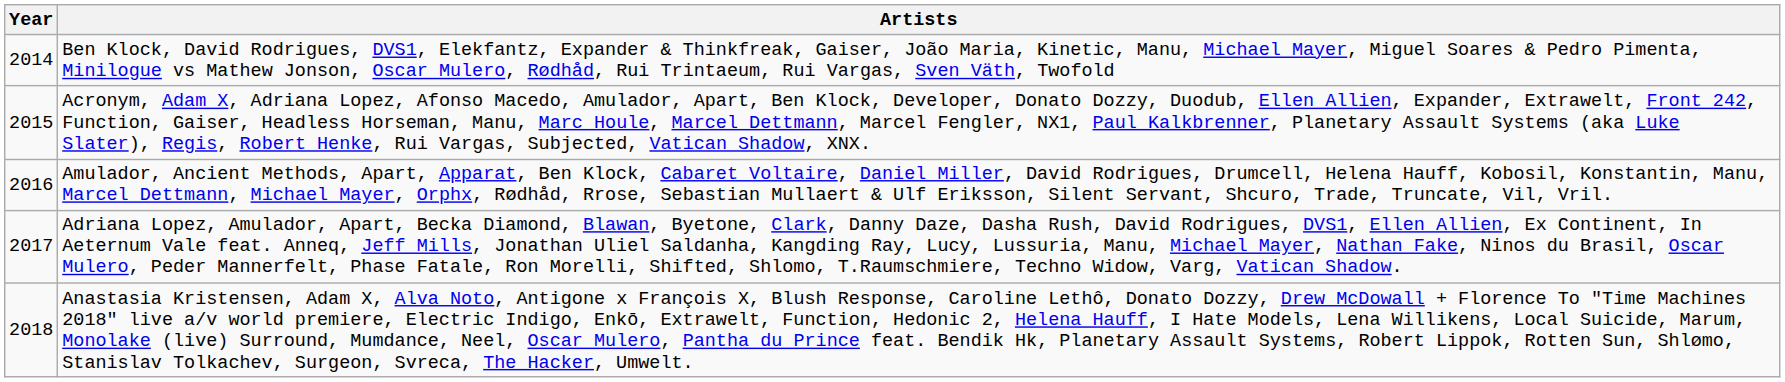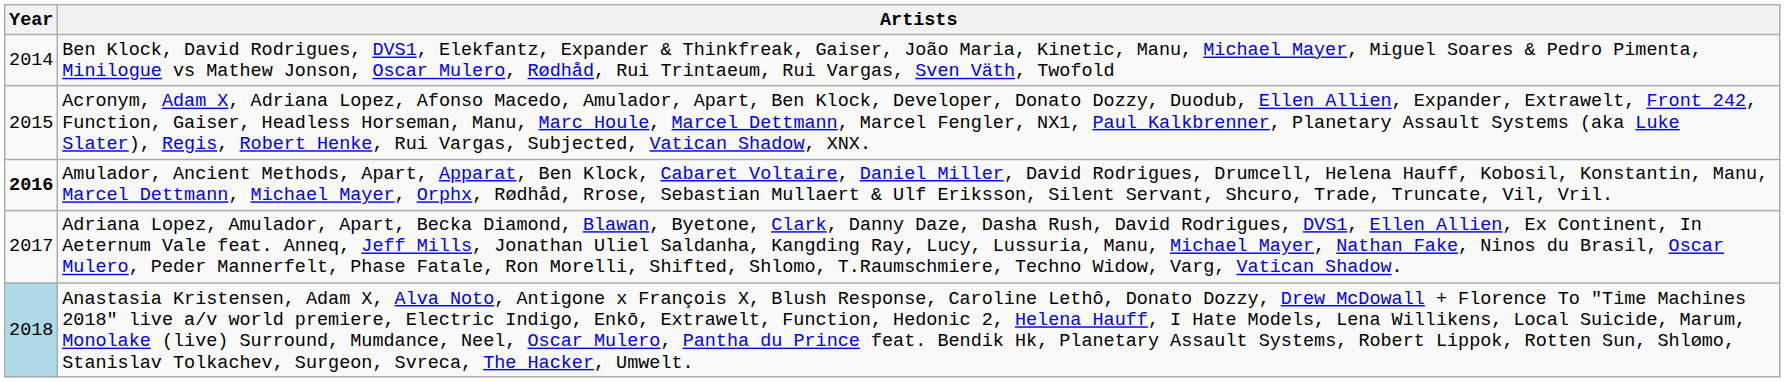(31, 185) normal -> (31, 185) bold
(31, 330) no background -> (31, 330) lightblue background
